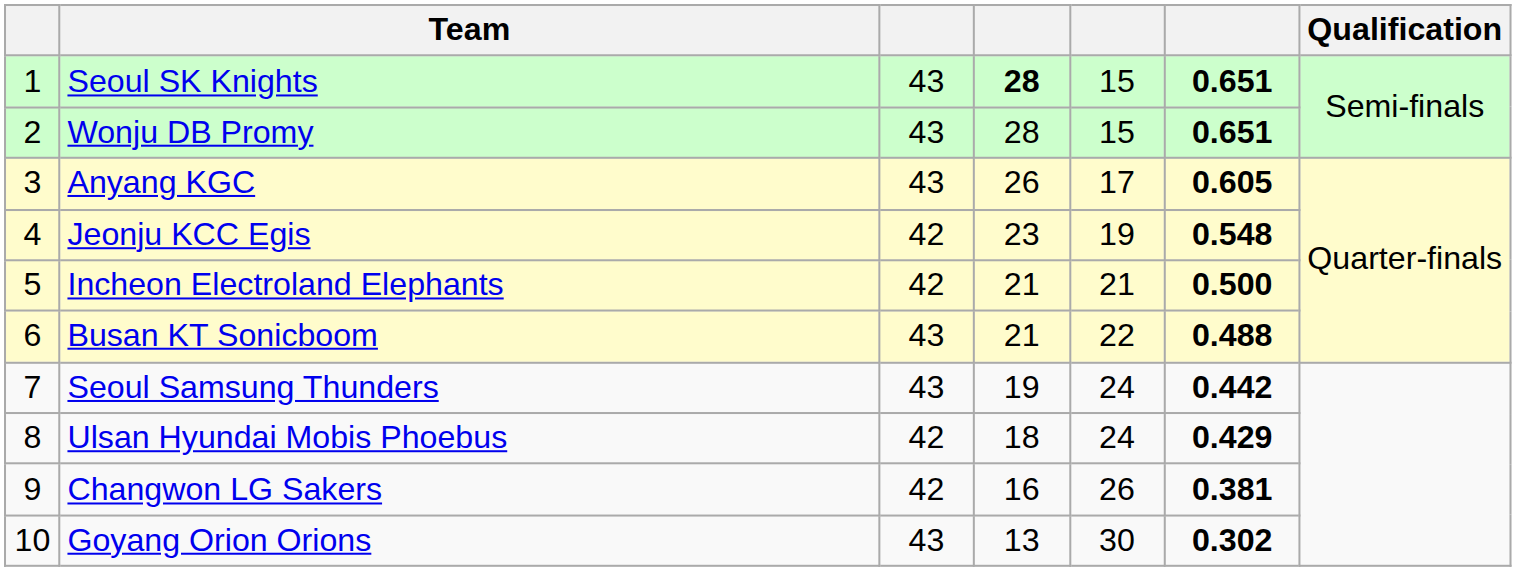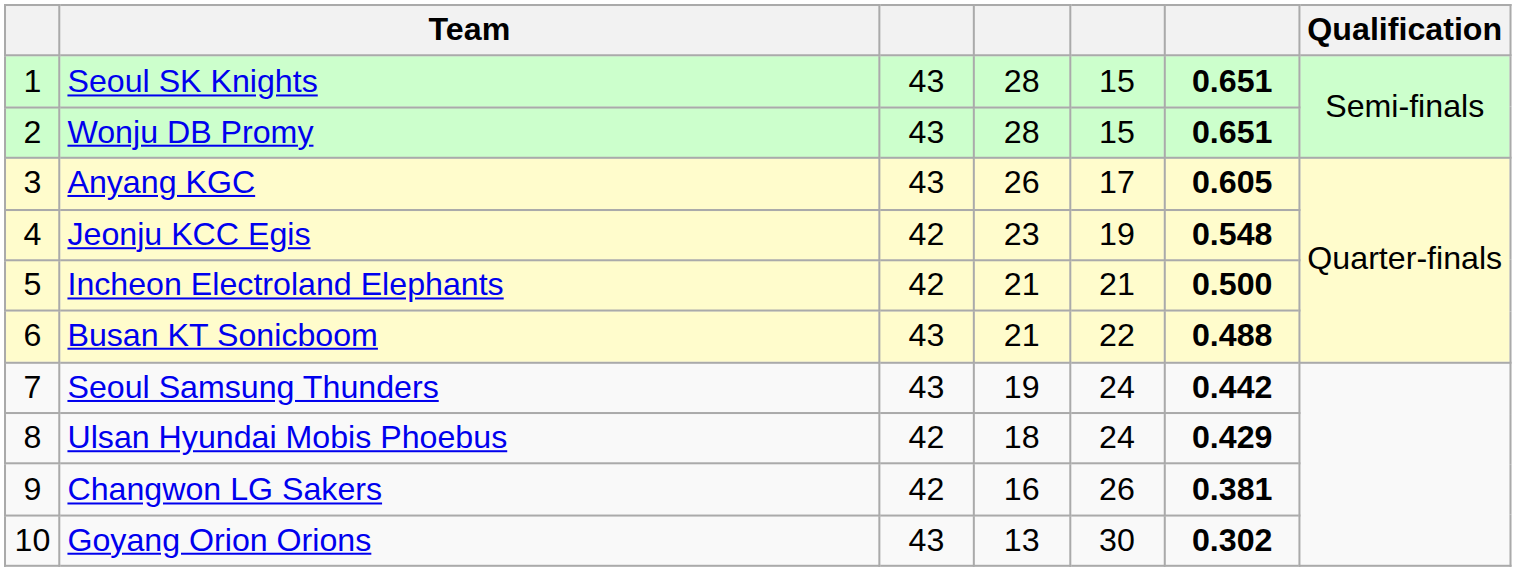(1022, 81) bold -> (1022, 81) normal
